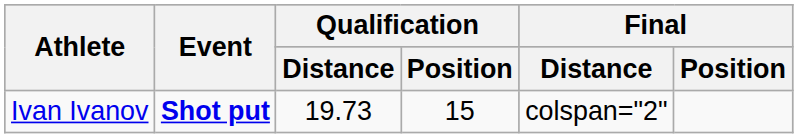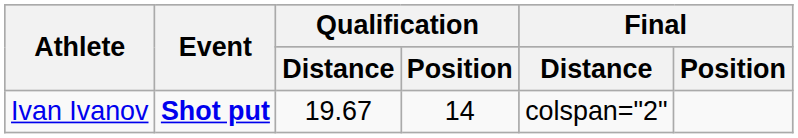(338, 111) 19.73 -> (338, 111) 19.67
(460, 111) 15 -> (460, 111) 14
